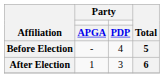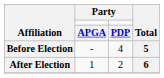(120, 65) 3 -> (120, 65) 2
